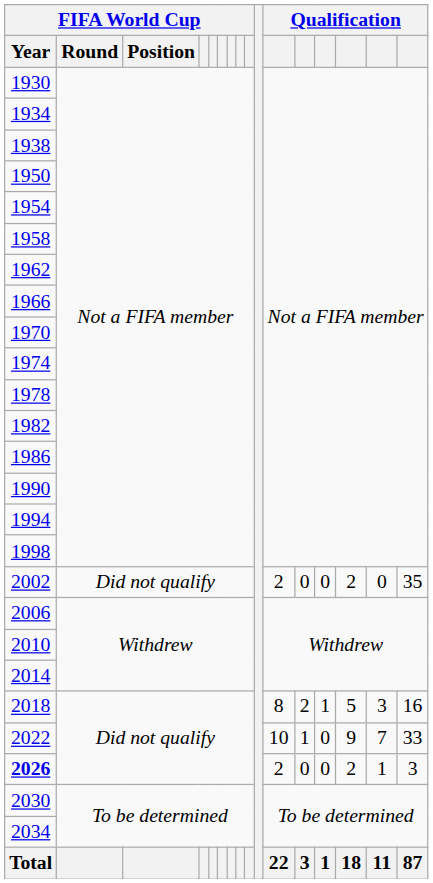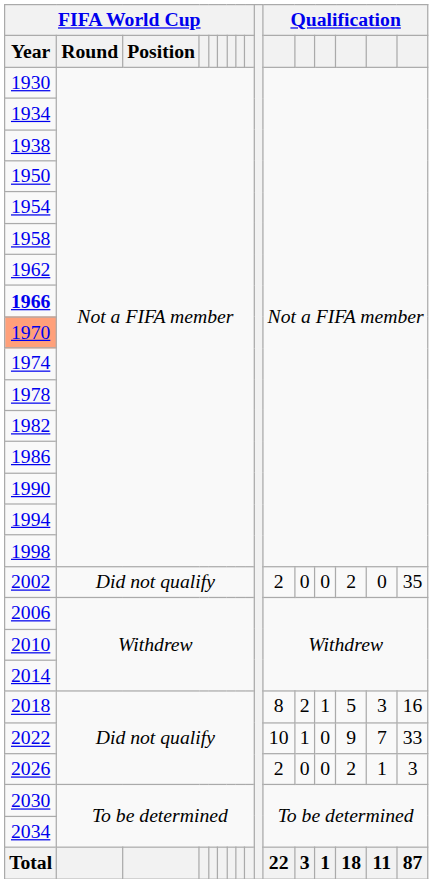(31, 301) normal -> (31, 301) bold
(31, 332) no background -> (31, 332) lightsalmon background
(31, 769) bold -> (31, 769) normal
